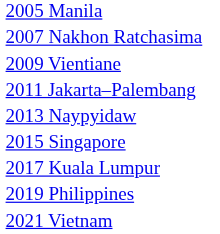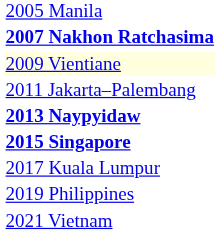(104, 37) normal -> (110, 37) bold
(63, 63) no background -> (63, 63) lightyellow background
(71, 115) normal -> (73, 115) bold
(66, 142) normal -> (68, 142) bold
